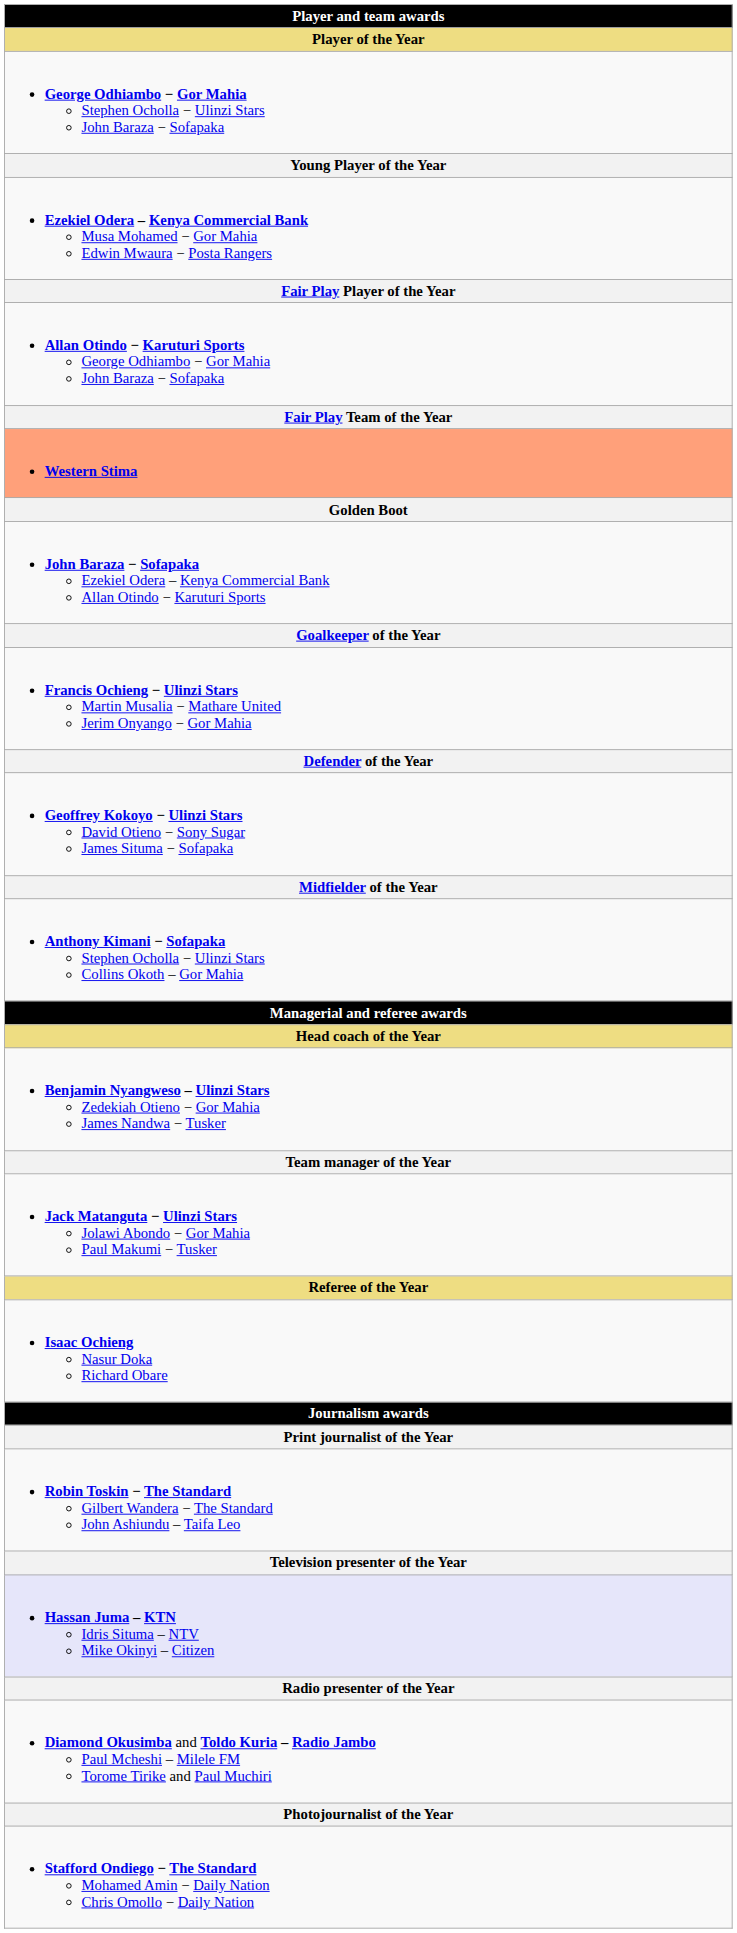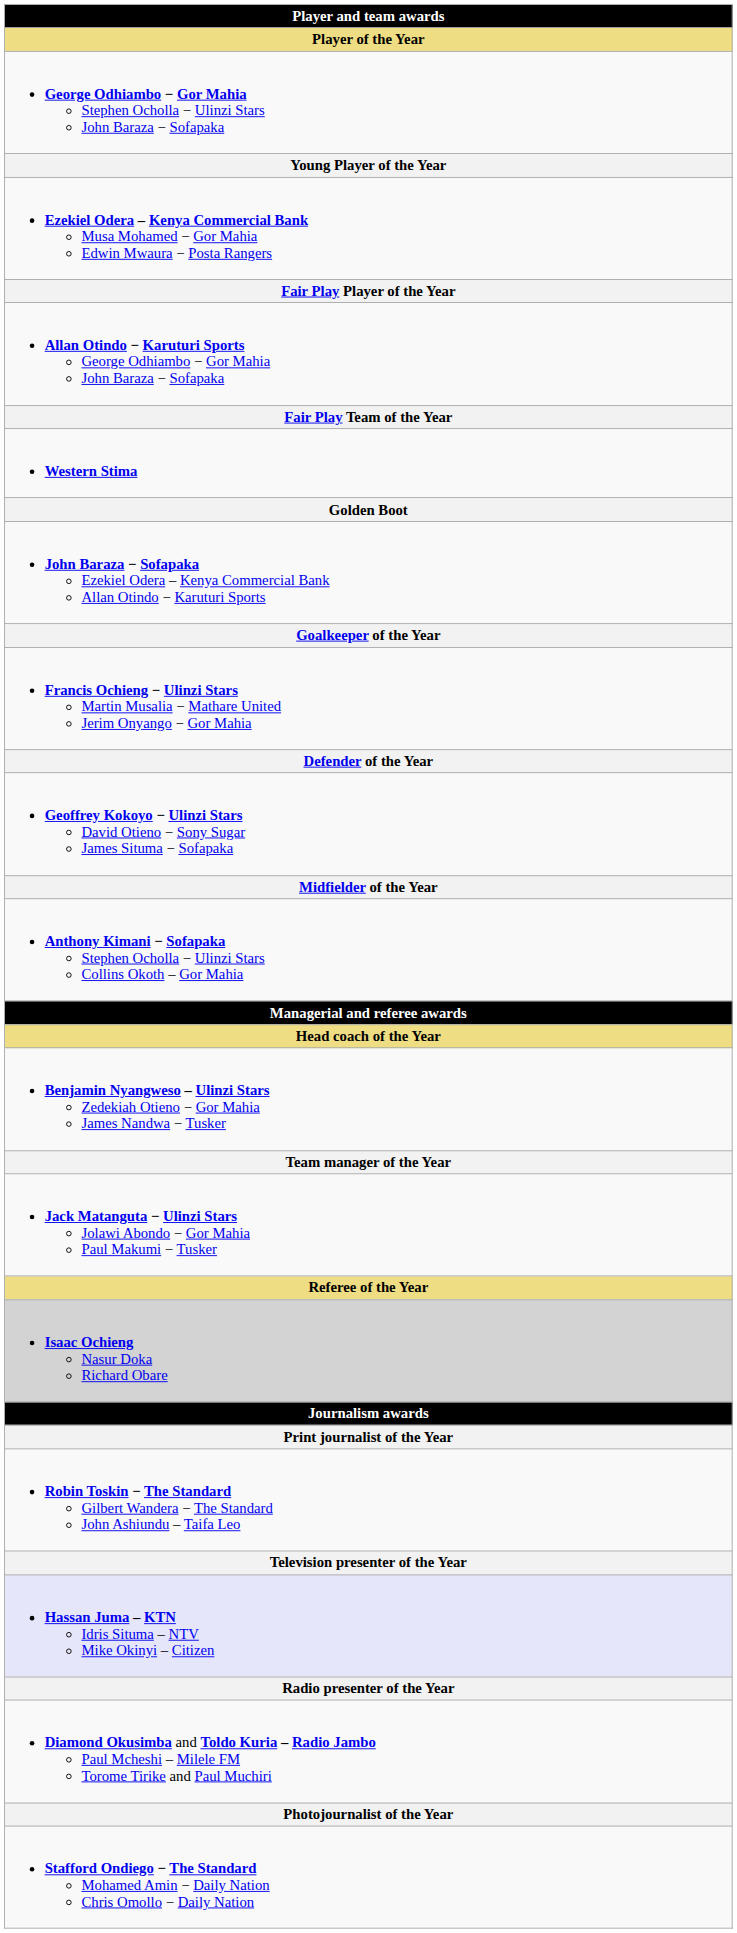(368, 472) lightsalmon background -> (368, 472) no background
(368, 1359) no background -> (368, 1359) lightgrey background
